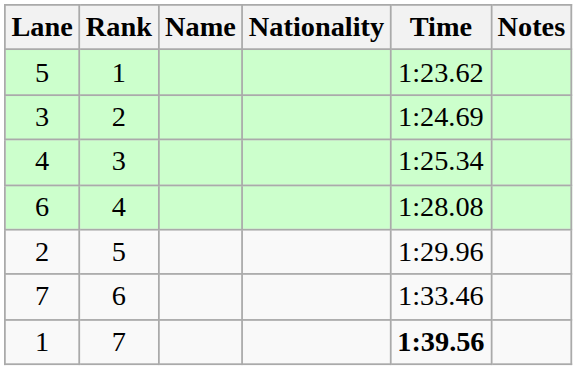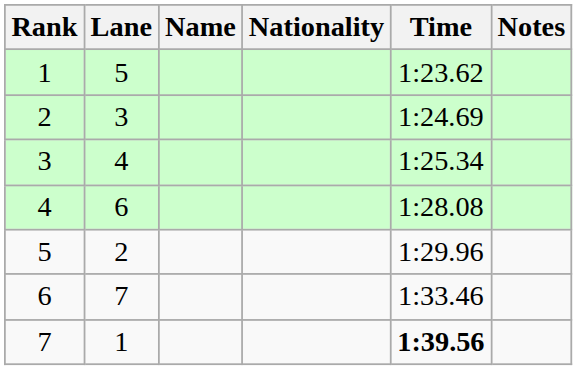columns swapped: (119, 26) <-> (42, 26)
